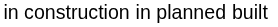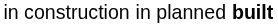(250, 12) normal -> (253, 11) bold
